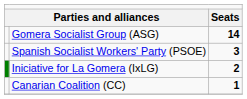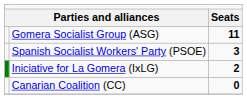(234, 34) 14 -> (234, 34) 11
(237, 85) 1 -> (237, 85) 0
